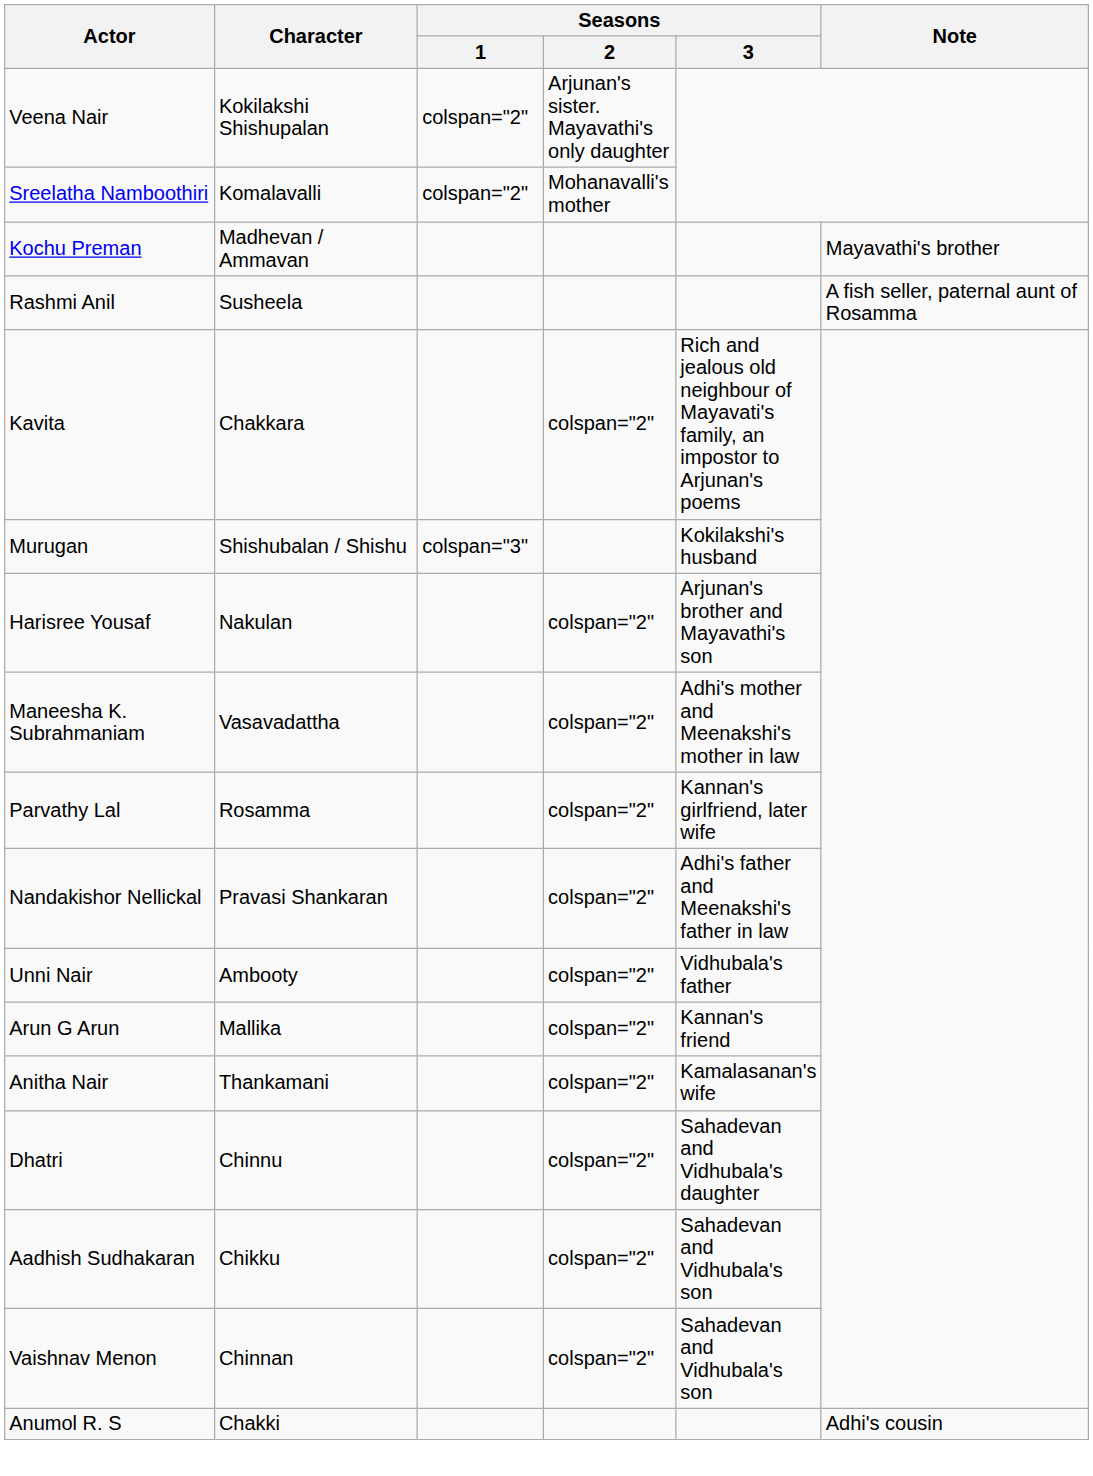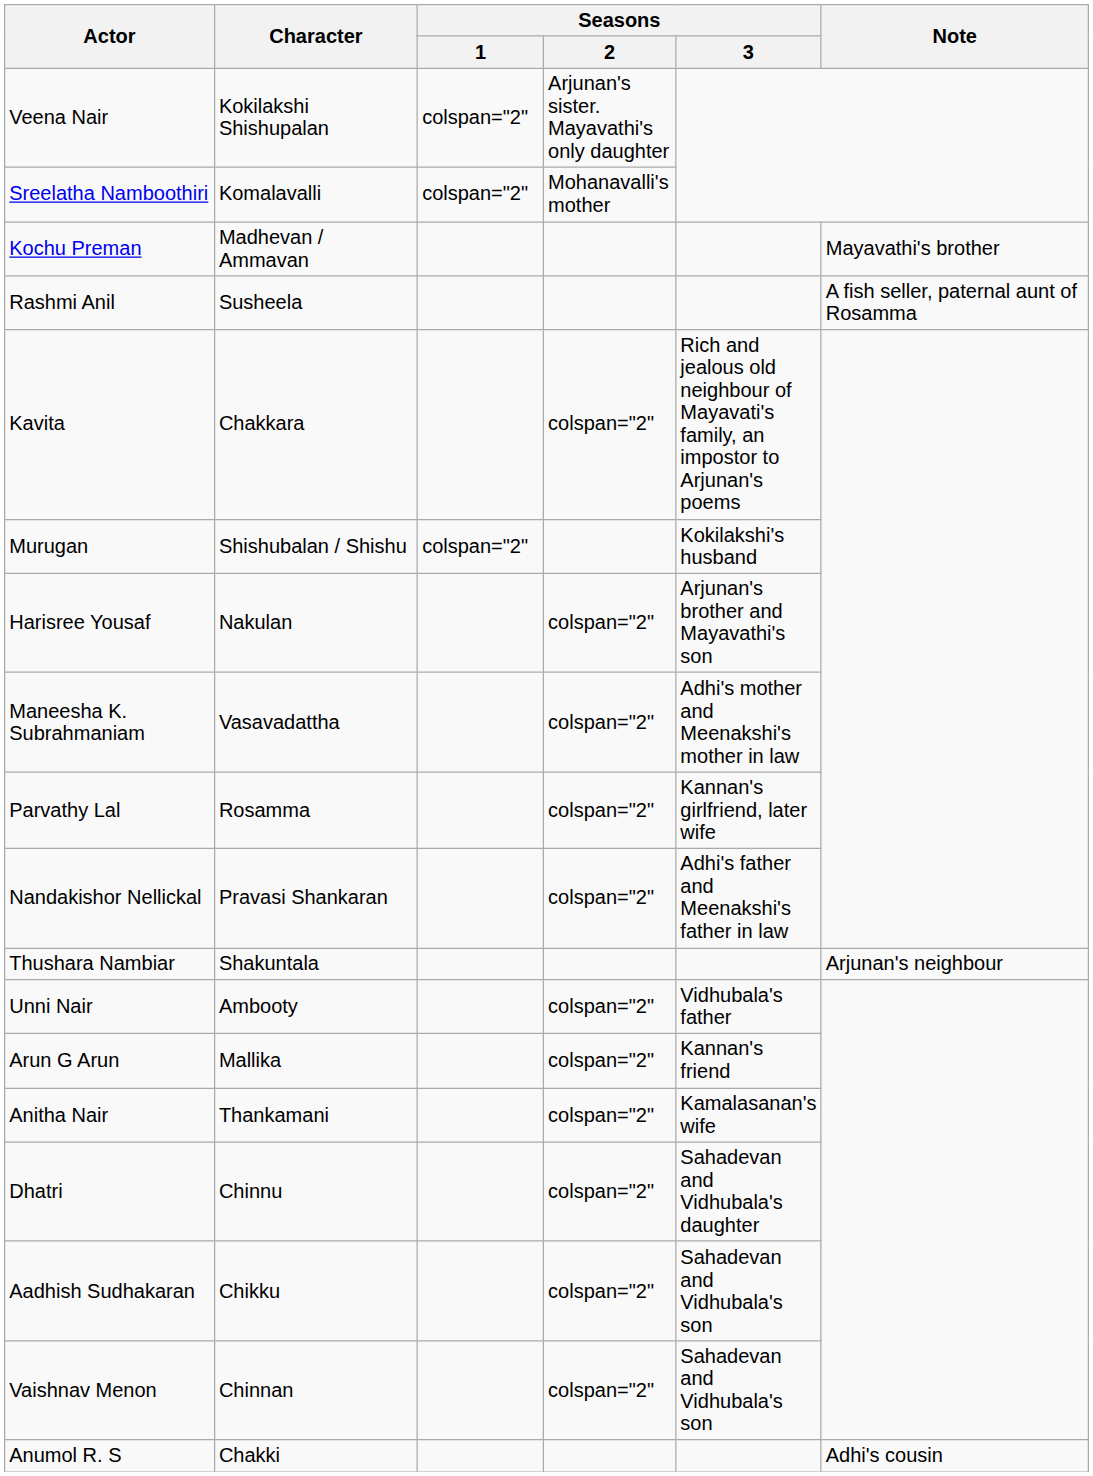(475, 546) colspan="3" -> (475, 546) colspan="2"
+ row: (92, 963)
